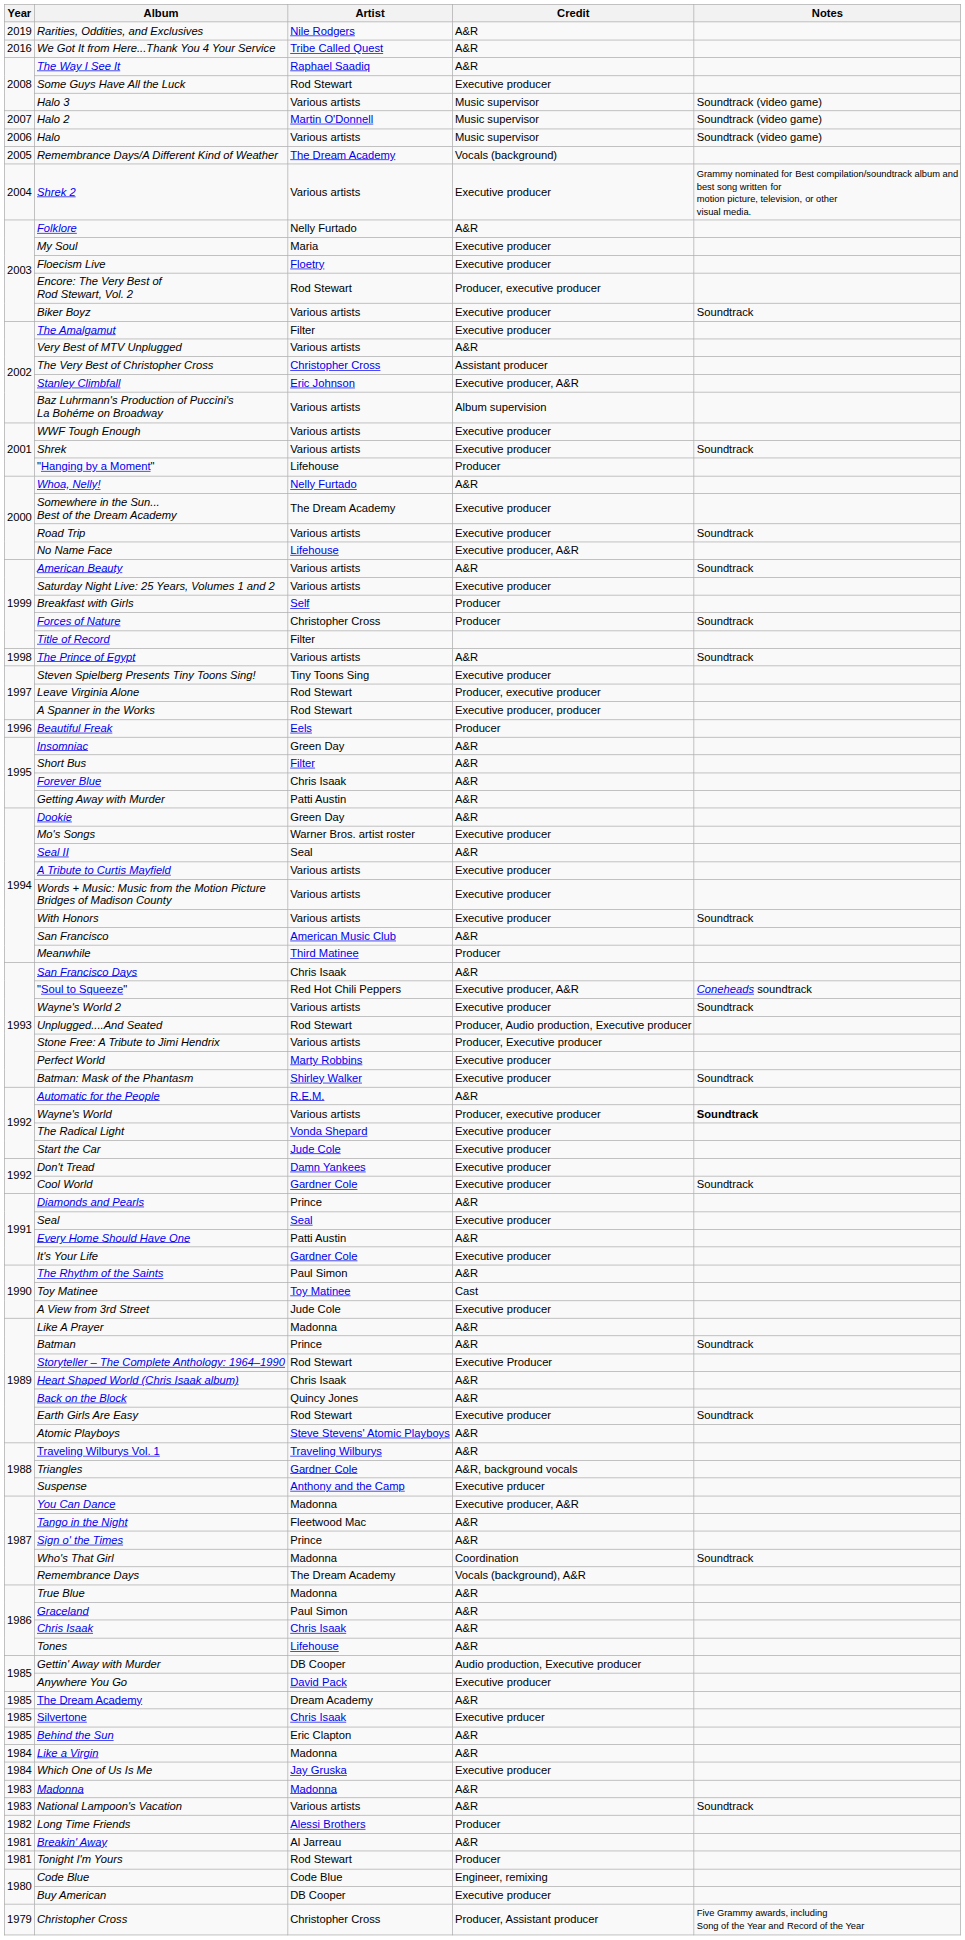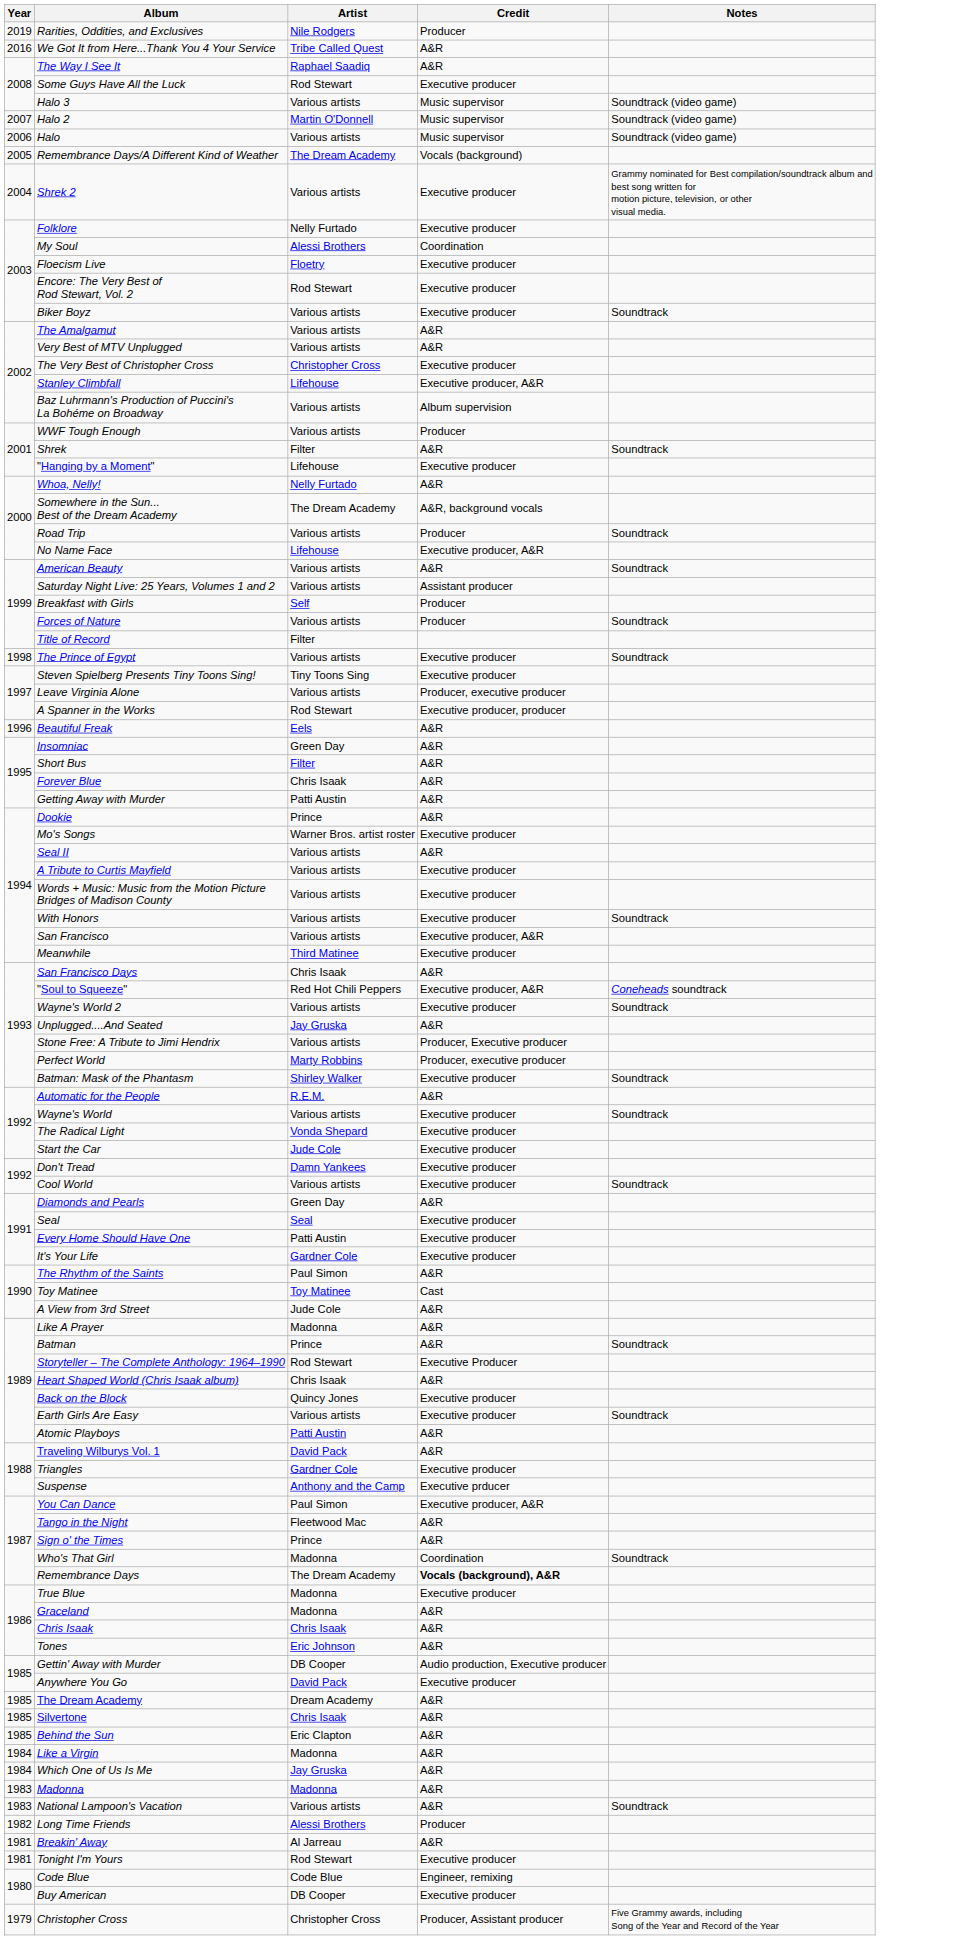(467, 31) A&R -> (443, 31) Producer
(467, 228) A&R -> (468, 228) Executive producer
(304, 246) Maria -> (328, 246) Alessi Brothers
(503, 246) Executive producer -> (452, 246) Coordination
(528, 288) Producer, executive producer -> (468, 288) Executive producer
(303, 330) Filter -> (325, 330) Various artists
(503, 330) Executive producer -> (432, 330) A&R
(501, 365) Assistant producer -> (468, 365) Executive producer
(323, 383) Eric Johnson -> (314, 383) Lifehouse
(503, 431) Executive producer -> (443, 431) Producer
(325, 449) Various artists -> (303, 449) Filter
(503, 449) Executive producer -> (432, 449) A&R
(478, 467) Producer -> (468, 467) Executive producer
(503, 508) Executive producer -> (481, 508) A&R, background vocals
(503, 533) Executive producer -> (443, 533) Producer
(503, 586) Executive producer -> (466, 586) Assistant producer
(335, 621) Christopher Cross -> (325, 621) Various artists
(467, 657) A&R -> (468, 657) Executive producer
(321, 692) Rod Stewart -> (325, 692) Various artists
(478, 728) Producer -> (432, 728) A&R
(317, 817) Green Day -> (306, 817) Prince
(301, 852) Seal -> (325, 852) Various artists
(343, 936) American Music Club -> (325, 936) Various artists
(467, 936) A&R -> (482, 936) Executive producer, A&R
(478, 954) Producer -> (468, 954) Executive producer
(321, 1025) Rod Stewart -> (319, 1025) Jay Gruska
(573, 1025) Producer, Audio production, Executive producer -> (432, 1025) A&R
(503, 1060) Executive producer -> (493, 1060) Producer, executive producer
(528, 1114) Producer, executive producer -> (468, 1114) Executive producer
(728, 1114) bold -> (640, 1114) normal
(324, 1185) Gardner Cole -> (325, 1185) Various artists
(306, 1202) Prince -> (317, 1202) Green Day
(467, 1238) A&R -> (468, 1238) Executive producer
(503, 1309) Executive producer -> (432, 1309) A&R
(467, 1398) A&R -> (468, 1398) Executive producer
(321, 1416) Rod Stewart -> (325, 1416) Various artists
(370, 1433) Steve Stevens' Atomic Playboys -> (318, 1433) Patti Austin
(336, 1451) Traveling Wilburys -> (319, 1451) David Pack
(516, 1469) A&R, background vocals -> (468, 1469) Executive producer
(314, 1504) Madonna -> (319, 1504) Paul Simon
(520, 1575) normal -> (490, 1575) bold
(467, 1593) A&R -> (468, 1593) Executive producer
(319, 1611) Paul Simon -> (314, 1611) Madonna
(314, 1646) Lifehouse -> (323, 1646) Eric Johnson
(500, 1717) Executive prducer -> (432, 1717) A&R
(503, 1771) Executive producer -> (432, 1771) A&R
(478, 1860) Producer -> (468, 1860) Executive producer
